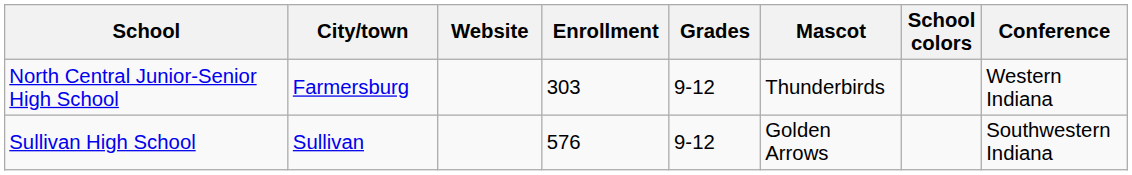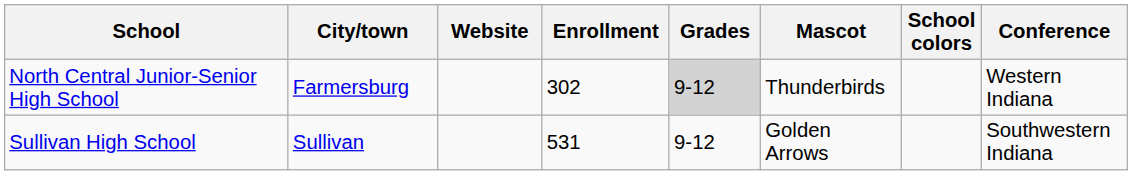(564, 87) 303 -> (564, 87) 302
(694, 87) no background -> (694, 87) lightgrey background
(564, 142) 576 -> (564, 142) 531
